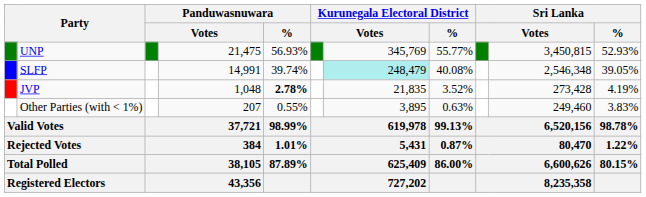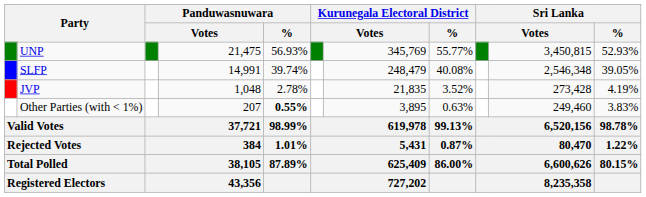(407, 70) paleturquoise background -> (407, 70) no background
(291, 88) bold -> (292, 88) normal
(292, 107) normal -> (291, 107) bold
